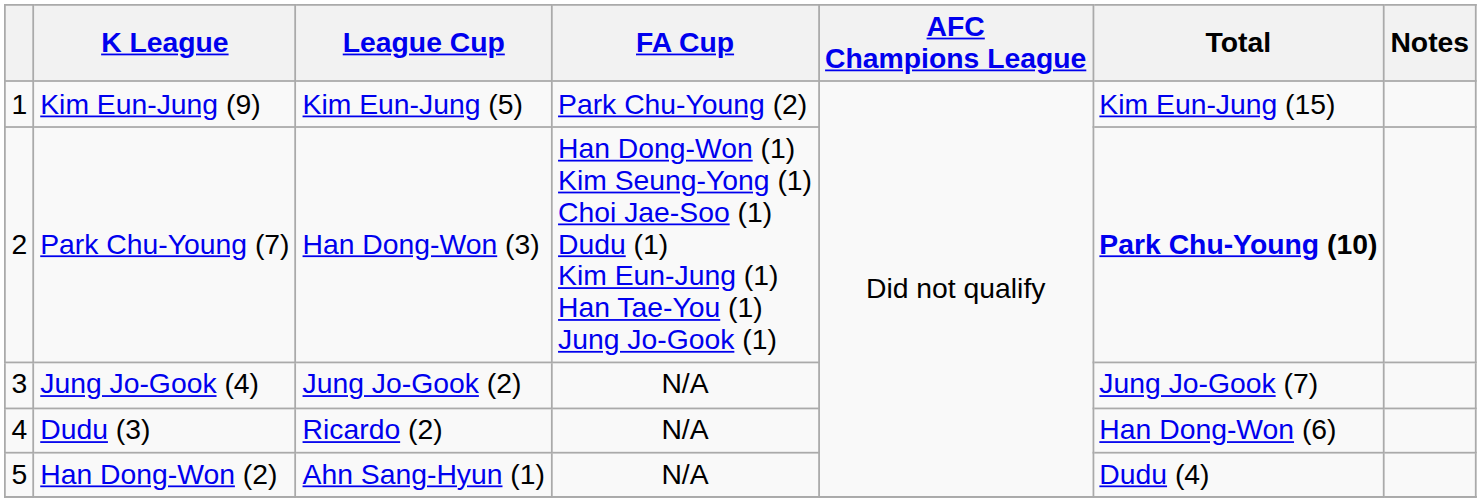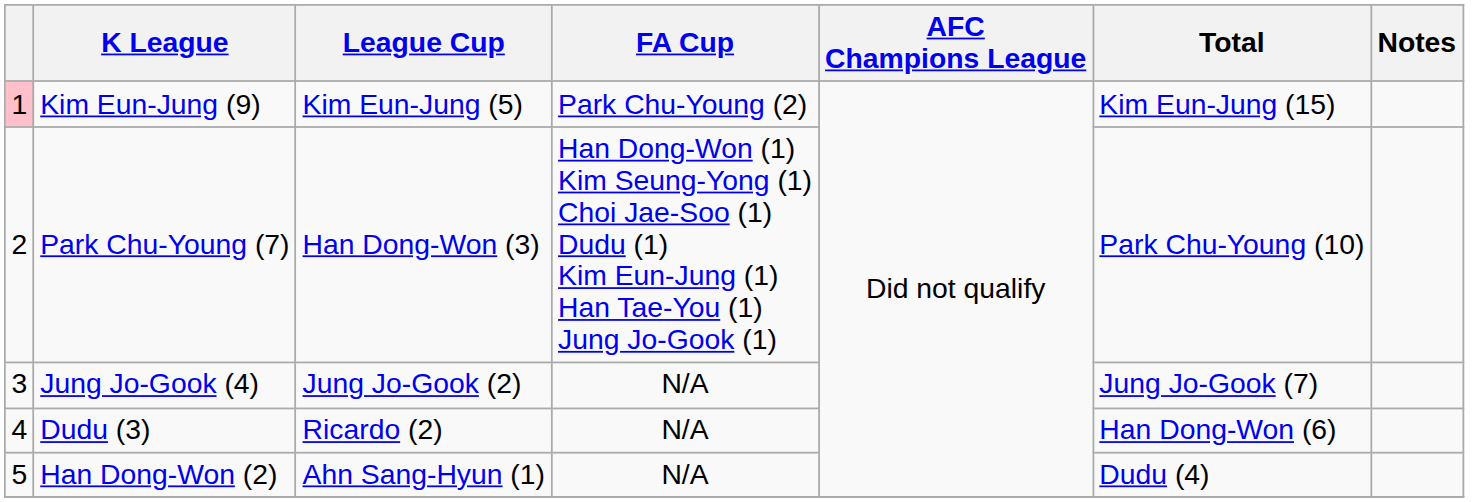(19, 103) no background -> (19, 103) pink background
(1238, 244) bold -> (1232, 244) normal
